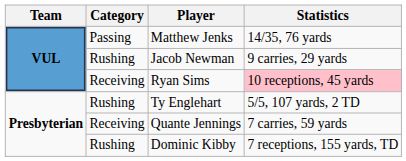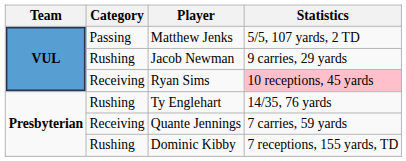(290, 37) 14/35, 76 yards -> (304, 37) 5/5, 107 yards, 2 TD
(304, 102) 5/5, 107 yards, 2 TD -> (290, 102) 14/35, 76 yards
